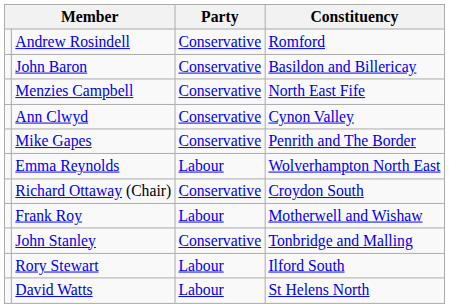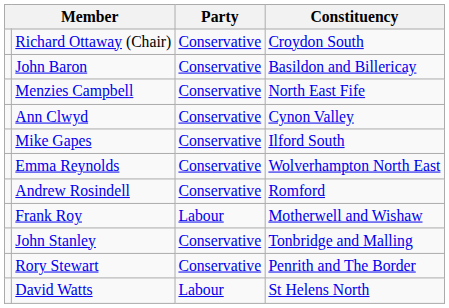rows swapped: (93, 191) <-> (73, 41)
(342, 141) Penrith and The Border -> (307, 141) Ilford South
(201, 166) Labour -> (220, 166) Conservative
(201, 265) Labour -> (220, 265) Conservative
(307, 265) Ilford South -> (342, 265) Penrith and The Border
